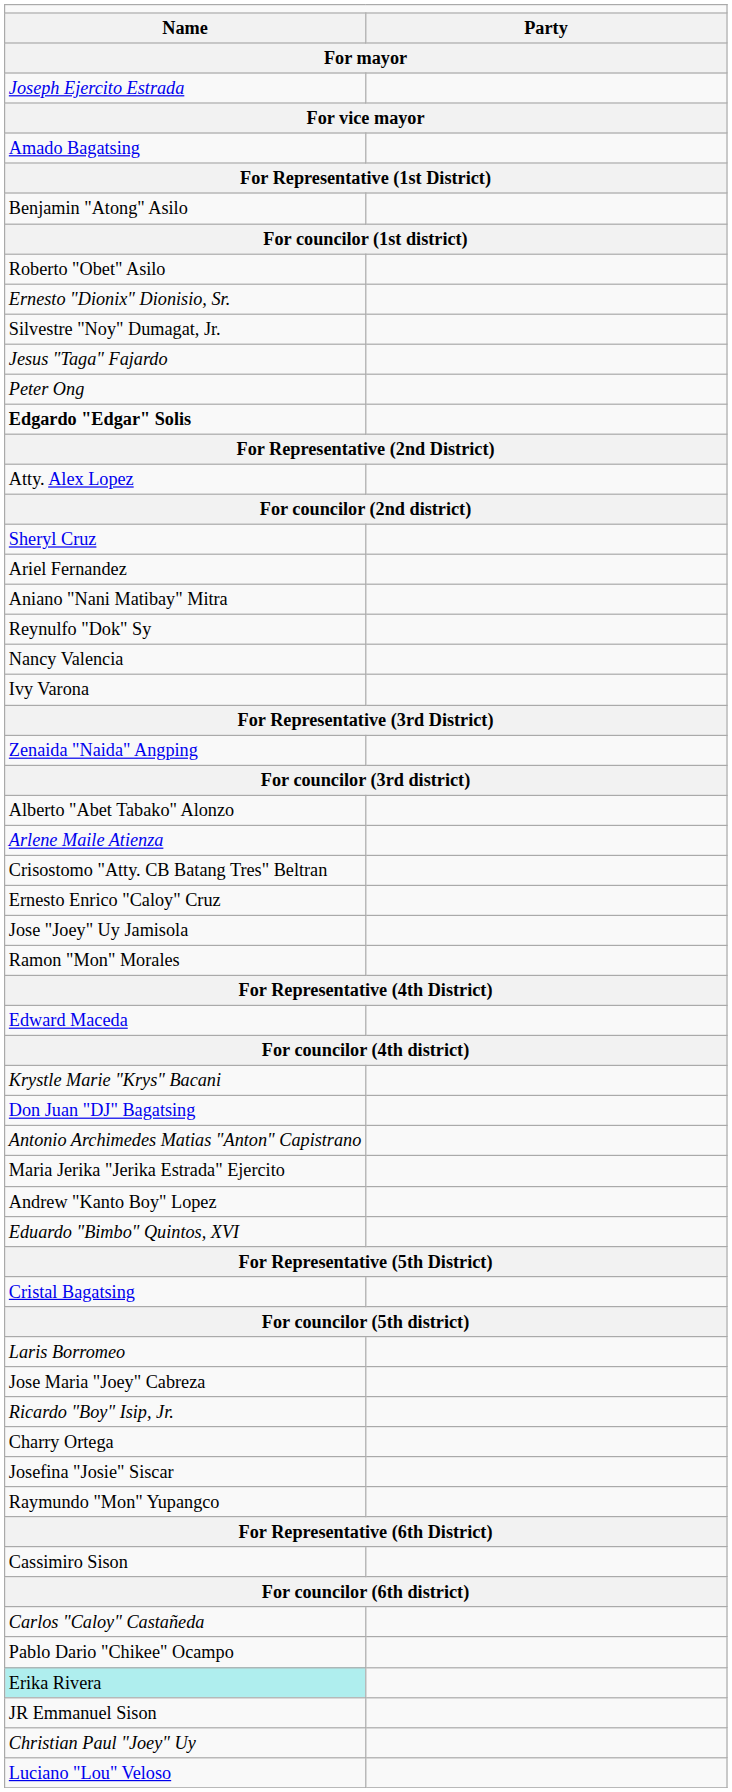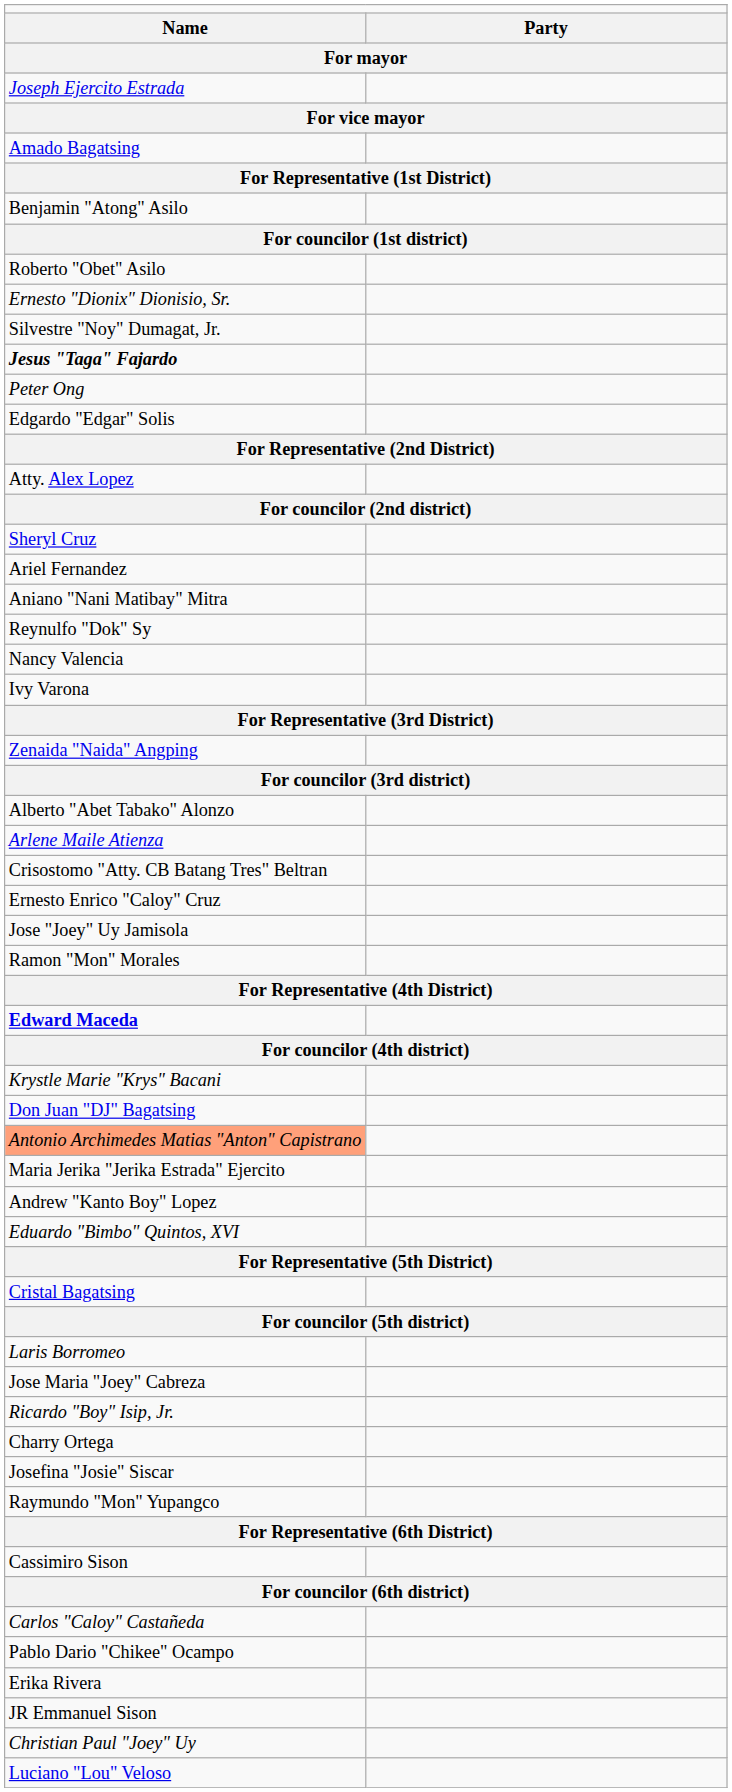(88, 359) normal -> (93, 359) bold
(100, 419) bold -> (92, 419) normal
(68, 1020) normal -> (73, 1020) bold
(185, 1140) no background -> (185, 1140) lightsalmon background
(55, 1682) paleturquoise background -> (55, 1682) no background
